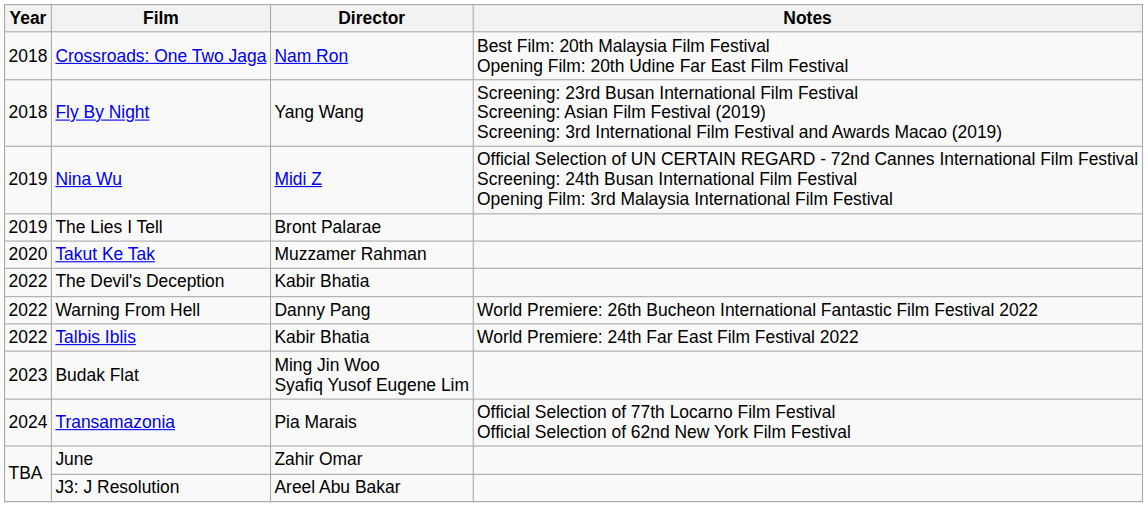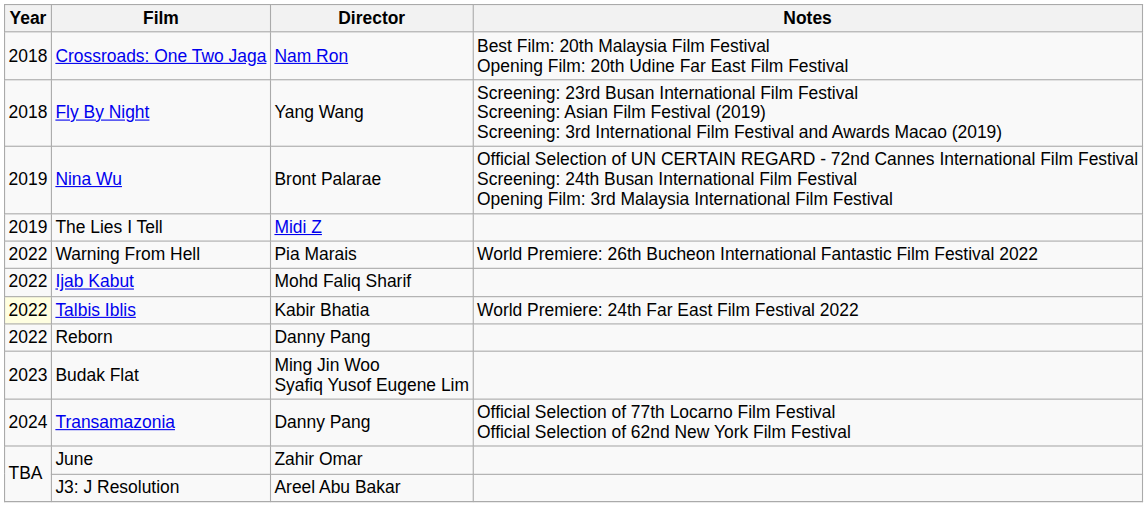(298, 179) Midi Z -> (328, 179) Bront Palarae
(328, 227) Bront Palarae -> (298, 227) Midi Z
- row: (105, 254)
- row: (140, 282)
(322, 310) Danny Pang -> (316, 254) Pia Marais
+ row: (95, 282)
(28, 337) no background -> (28, 310) lightyellow background
+ row: (84, 337)
(316, 422) Pia Marais -> (322, 422) Danny Pang
